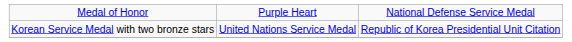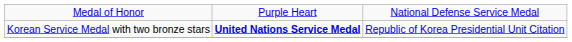(288, 29) normal -> (288, 29) bold
